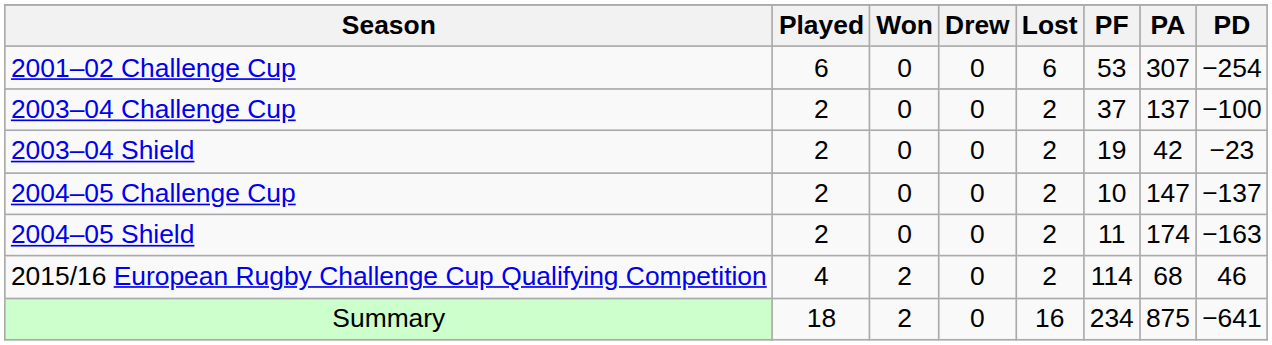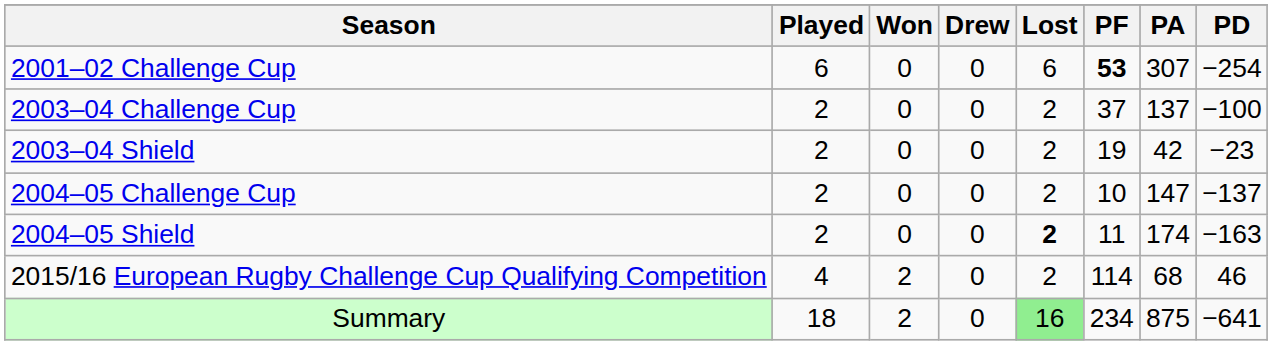(1112, 67) normal -> (1112, 67) bold
(1050, 234) normal -> (1050, 234) bold
(1050, 318) no background -> (1050, 318) lightgreen background
